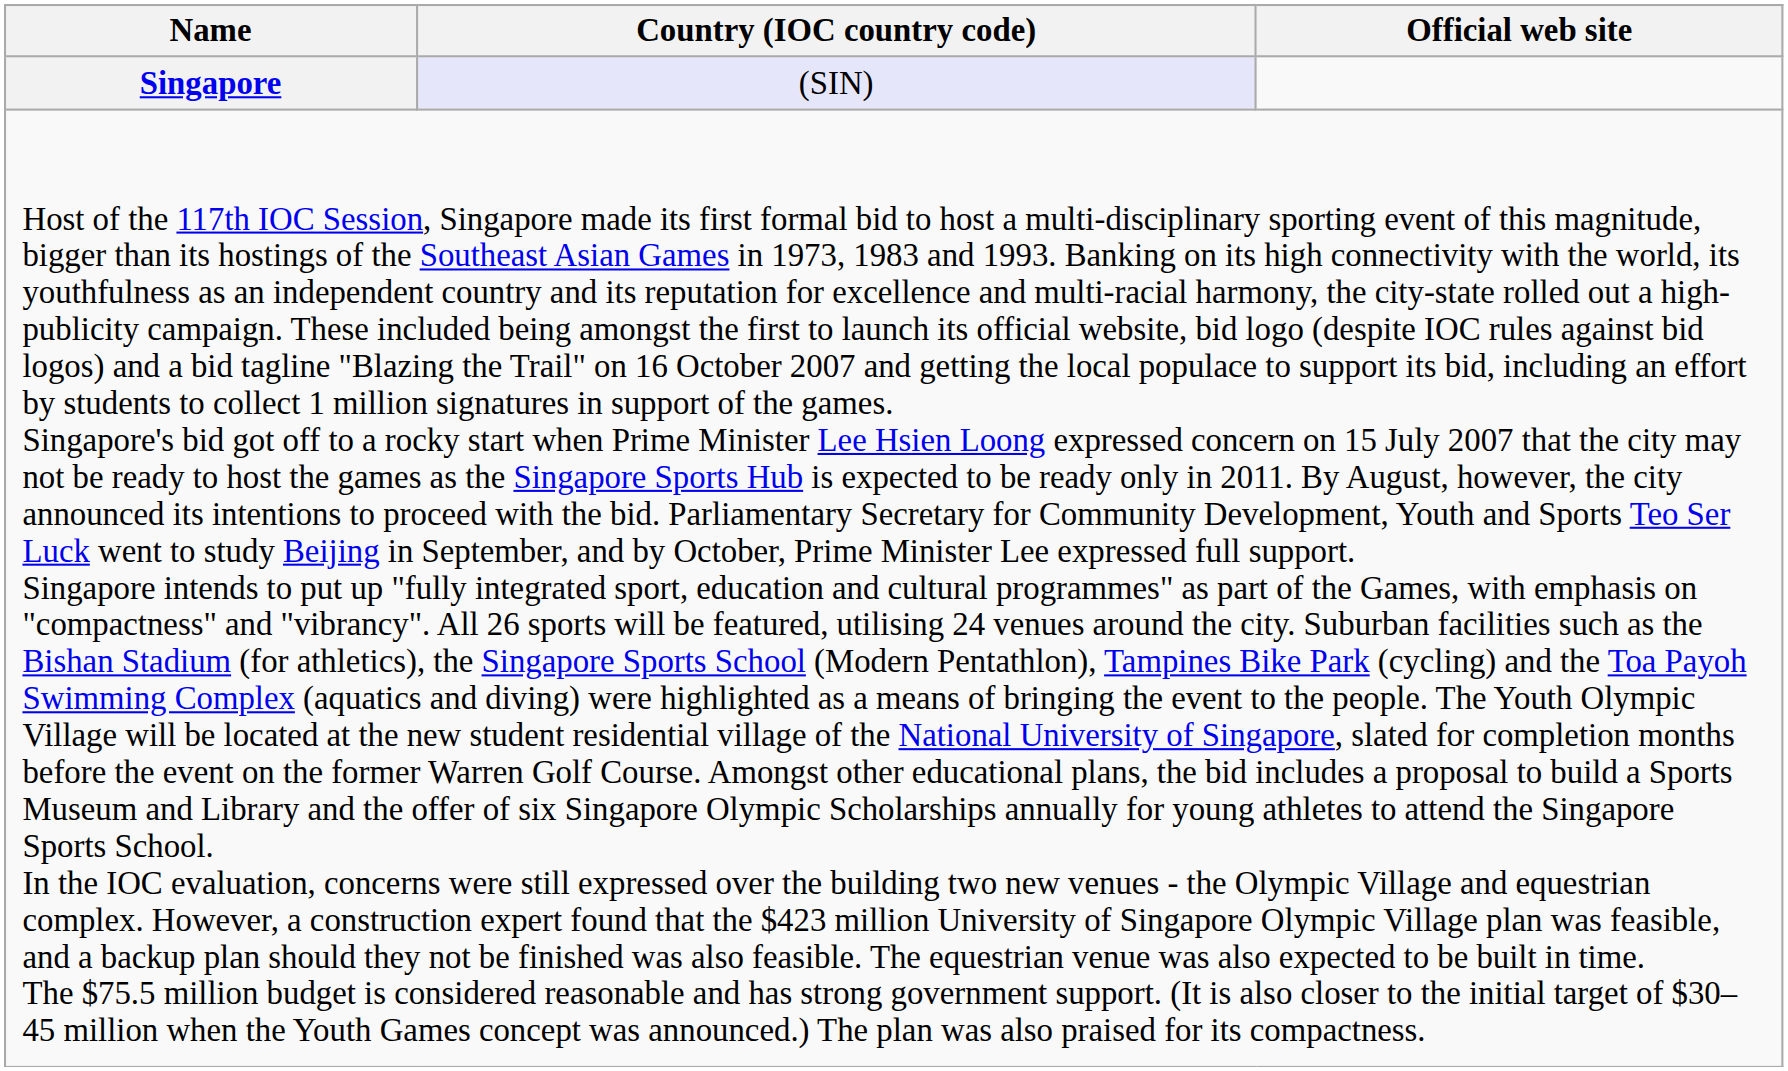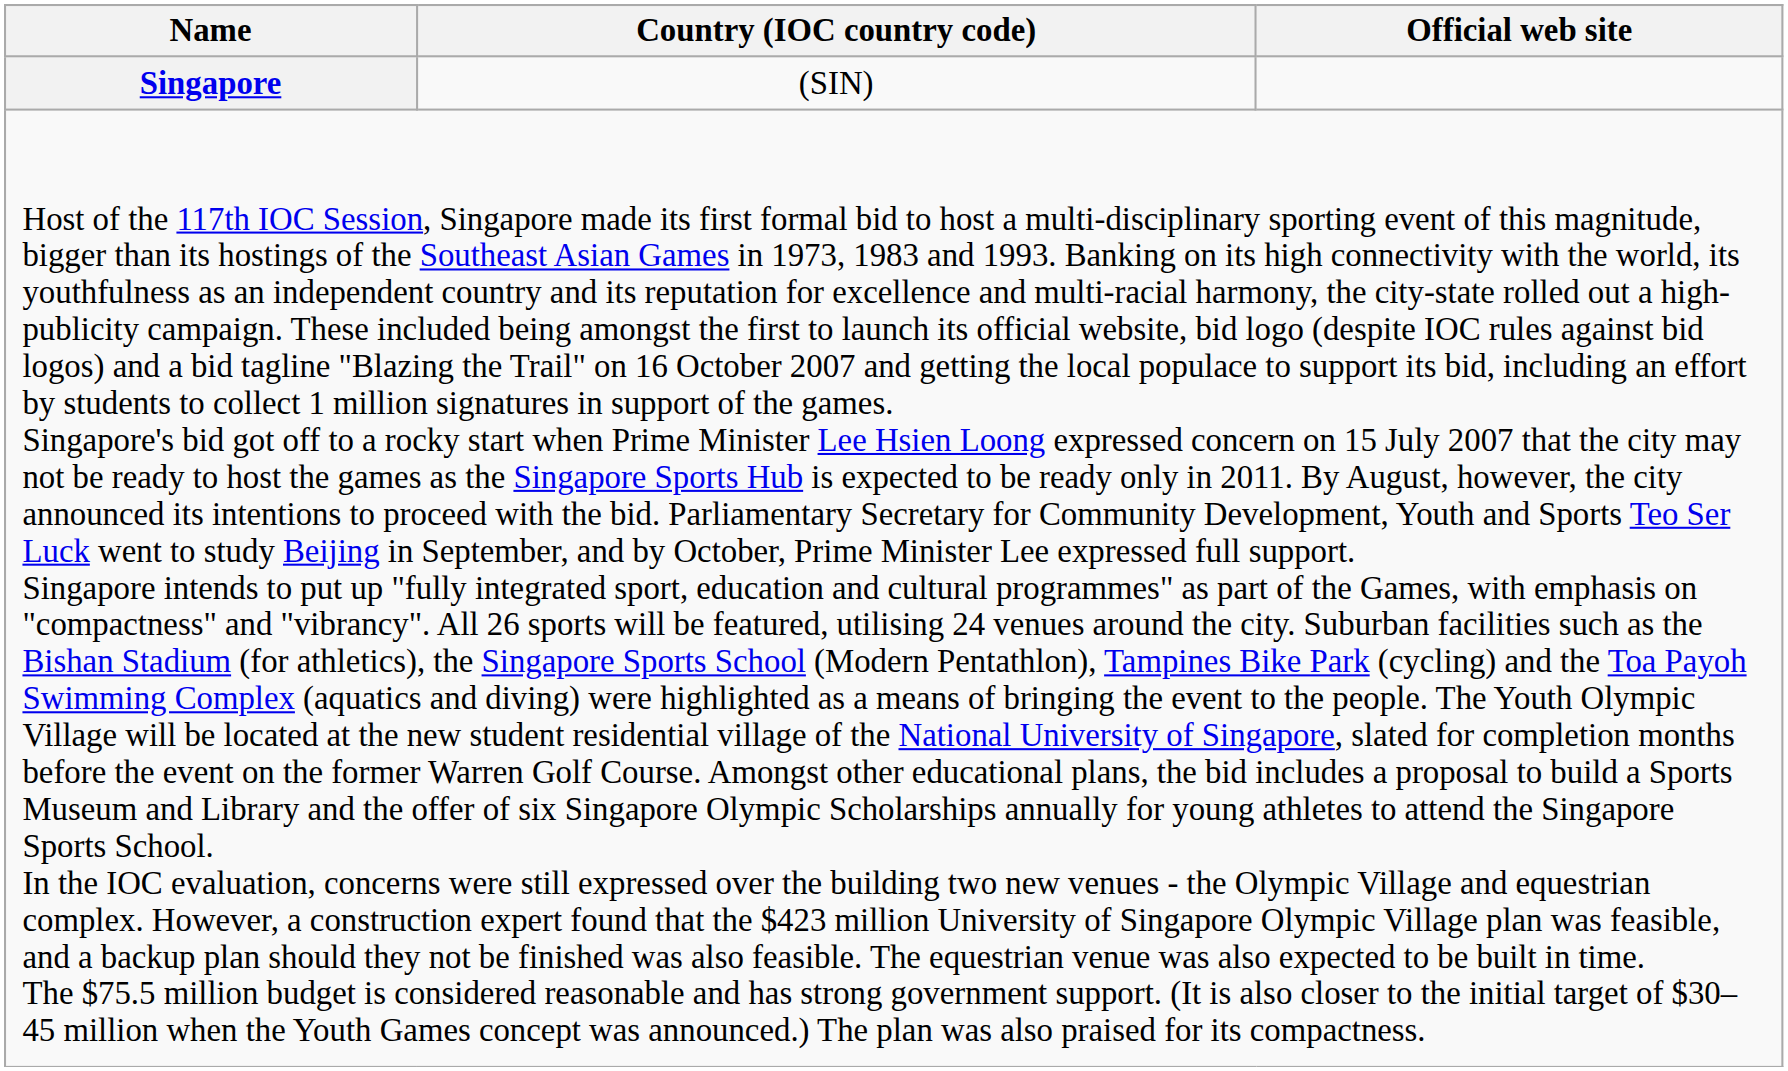(836, 82) lavender background -> (836, 82) no background
